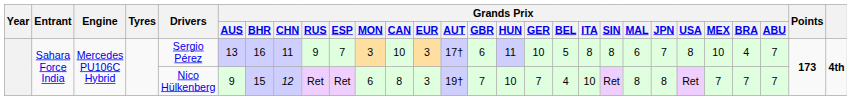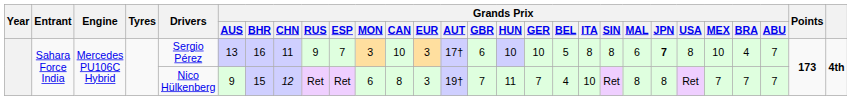(510, 53) 11 -> (510, 53) 10
(664, 53) normal -> (664, 53) bold
(510, 81) 10 -> (510, 81) 11
